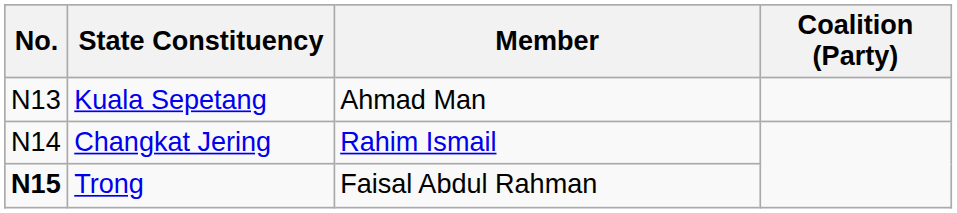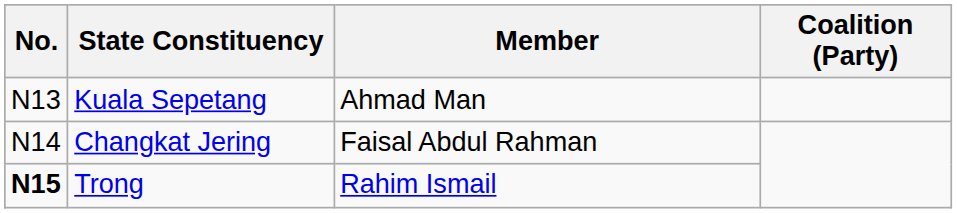(418, 142) Rahim Ismail -> (469, 142) Faisal Abdul Rahman
(469, 185) Faisal Abdul Rahman -> (418, 185) Rahim Ismail
